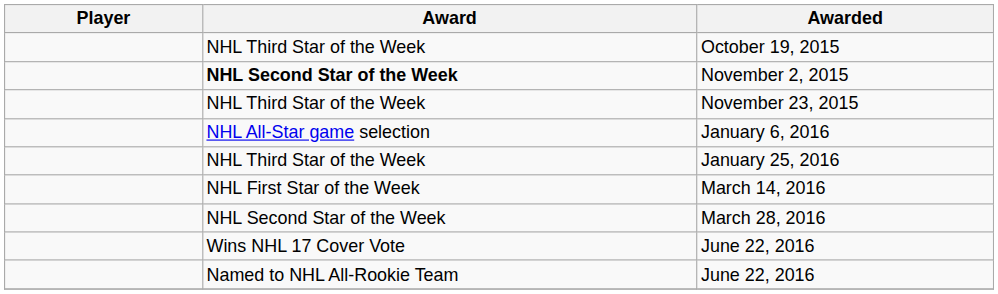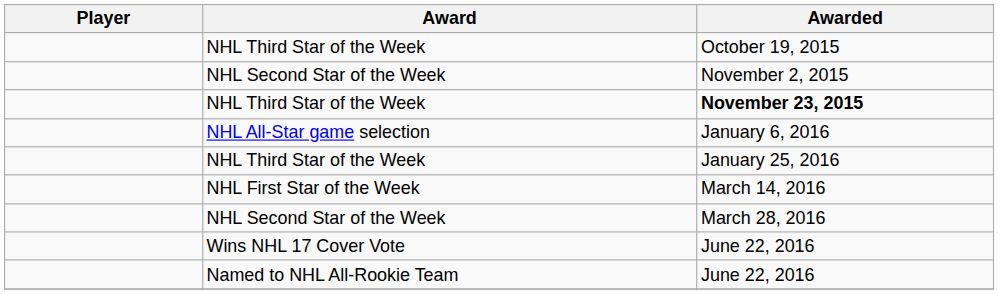(332, 75) bold -> (326, 75) normal
(780, 103) normal -> (782, 103) bold
